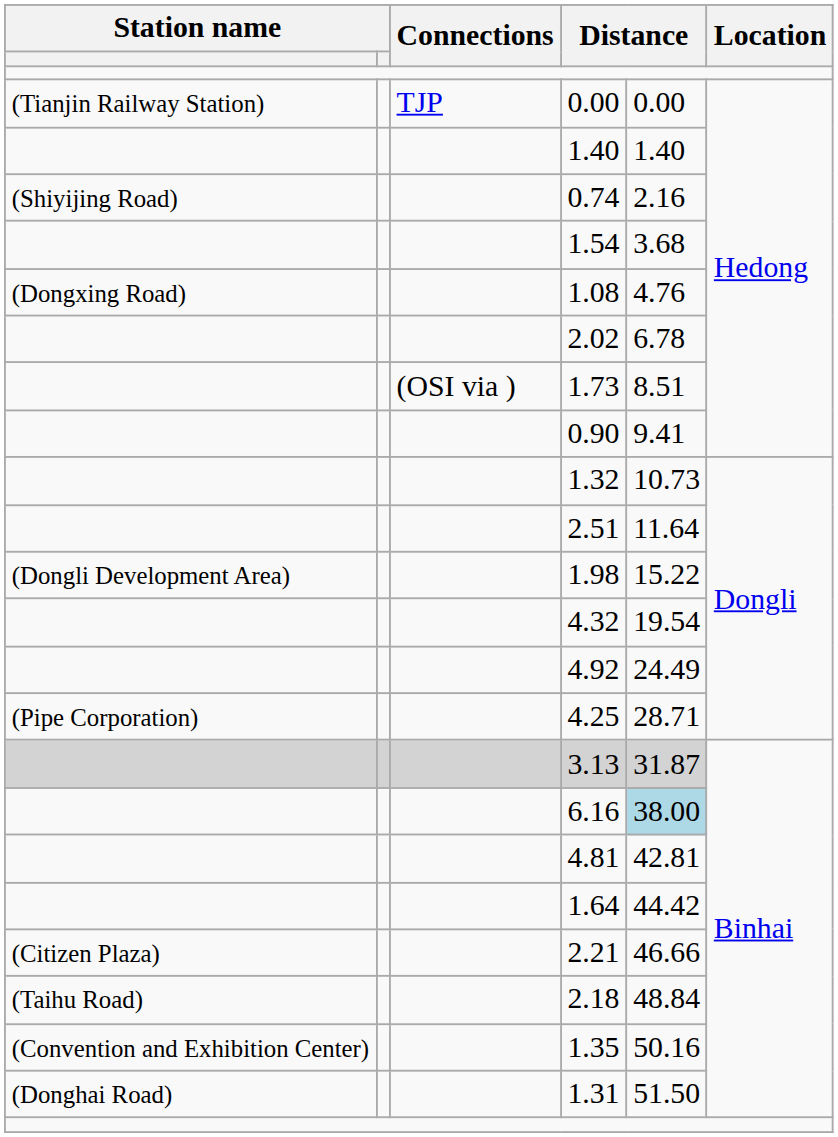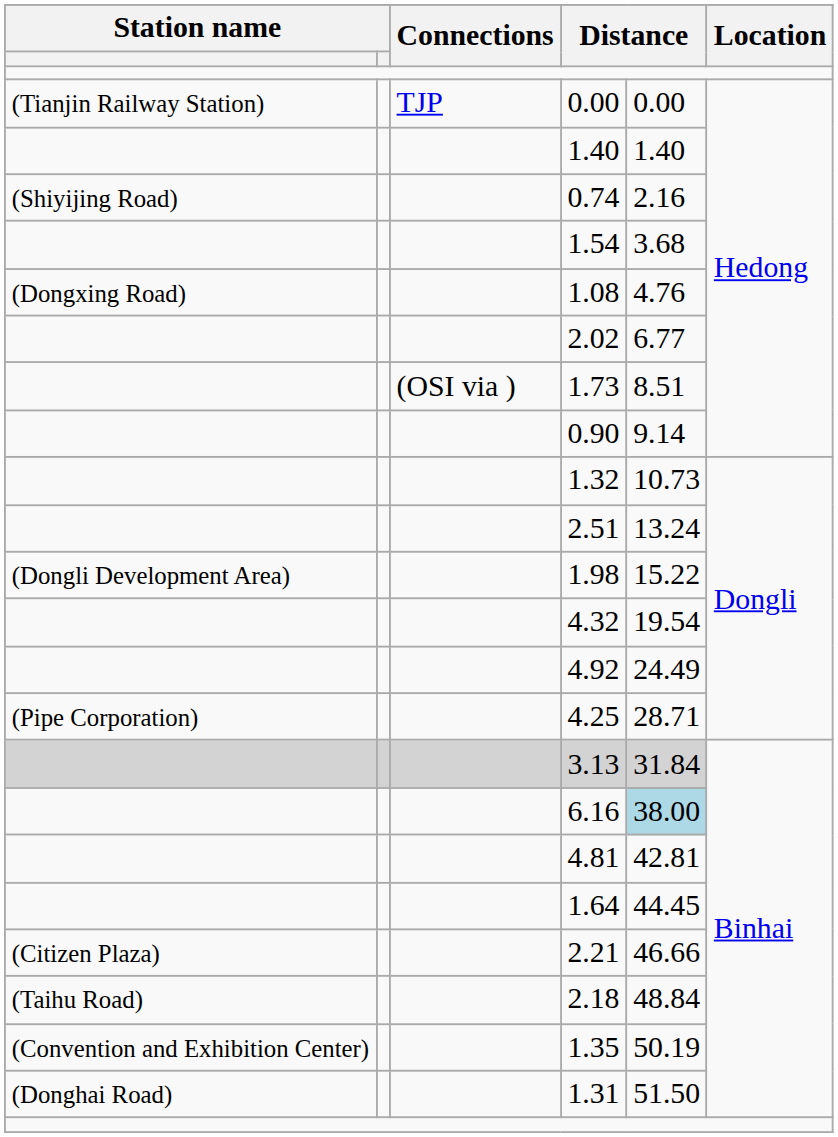(659, 338) 6.78 -> (659, 338) 6.77
(659, 433) 9.41 -> (659, 433) 9.14
(666, 527) 11.64 -> (667, 527) 13.24
(667, 763) 31.87 -> (667, 763) 31.84
(667, 905) 44.42 -> (667, 905) 44.45
(667, 1046) 50.16 -> (667, 1046) 50.19
